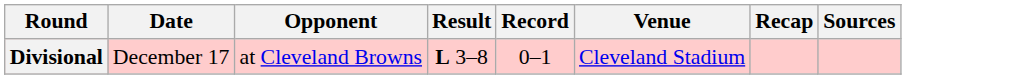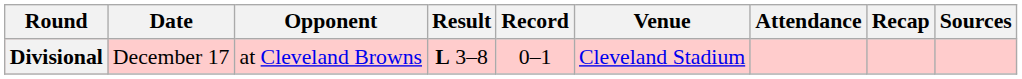+ column: (808, 21)
